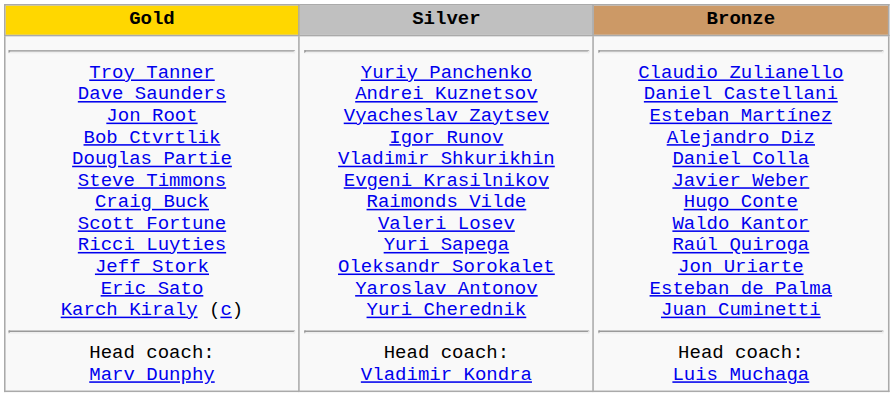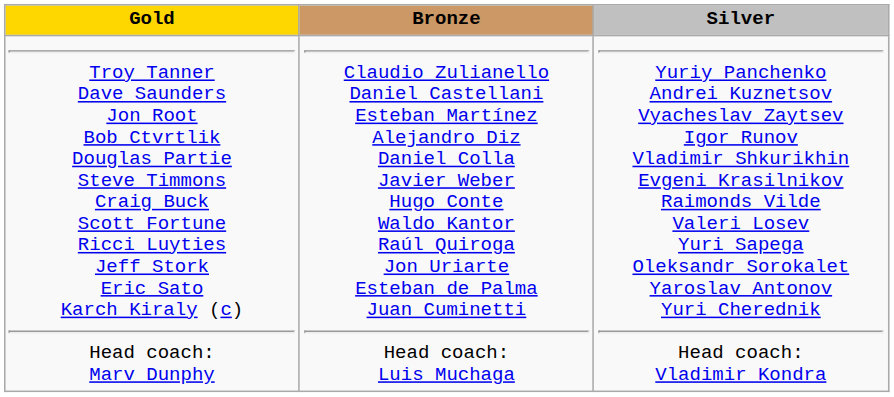columns swapped: (446, 20) <-> (741, 20)
